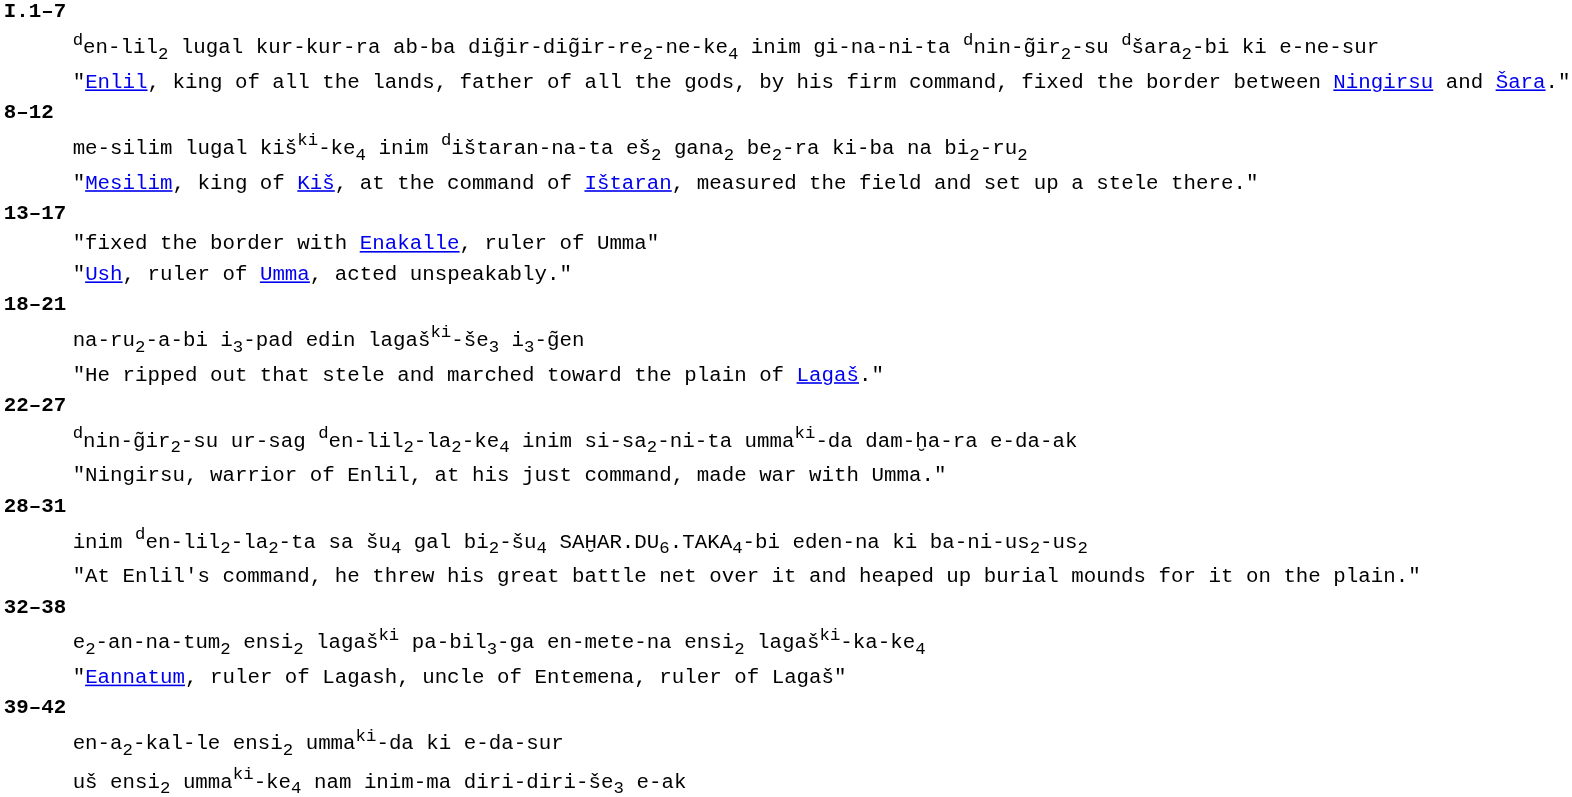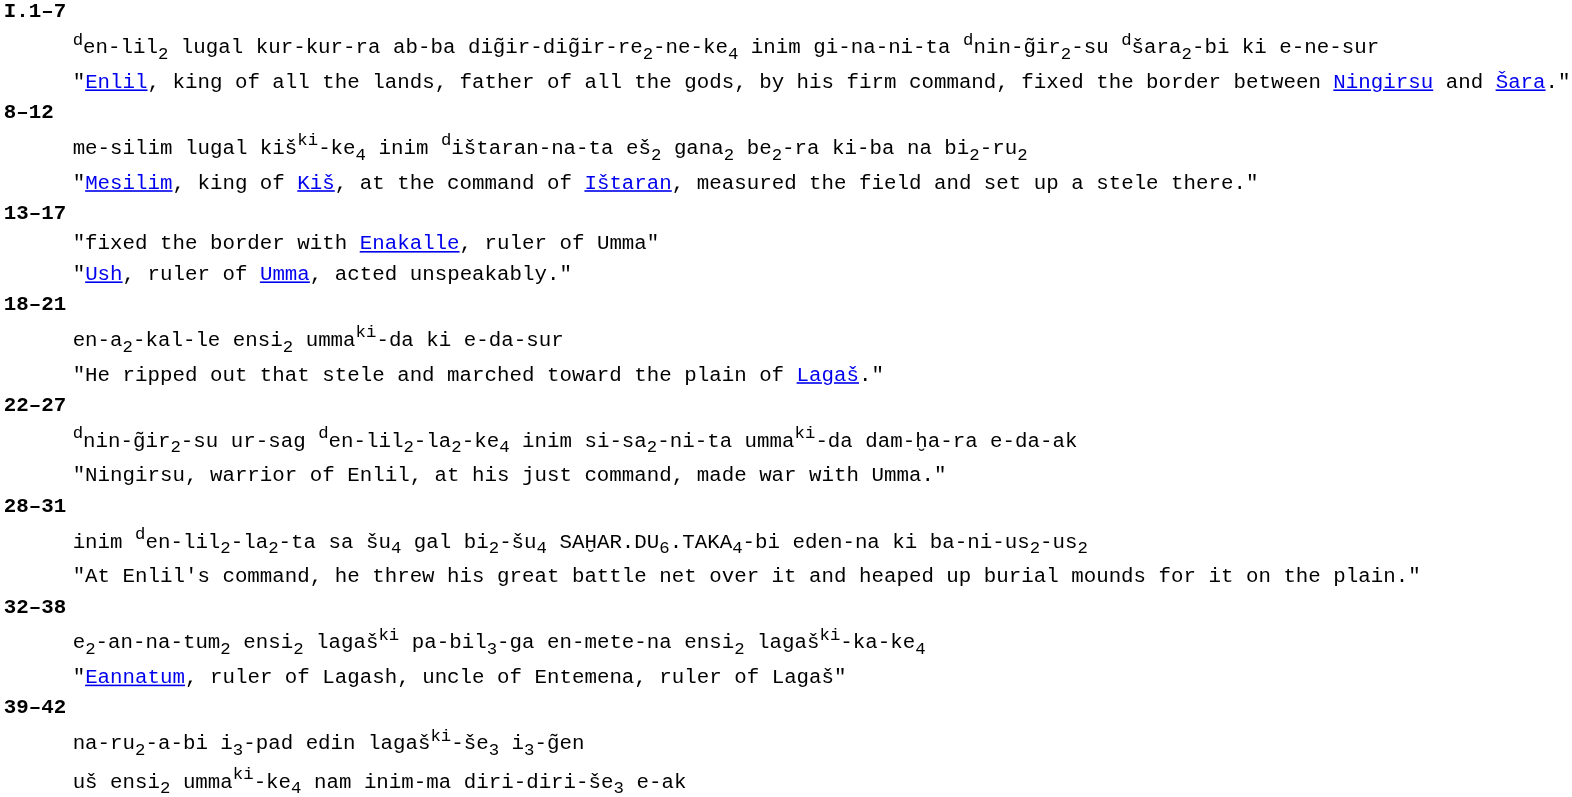(329, 339) na-ru2-a-bi i3-pad edin lagaški-še3 i3-g̃en -> (318, 339) en-a2-kal-le ensi2 ummaki-da ki e-da-sur
(318, 742) en-a2-kal-le ensi2 ummaki-da ki e-da-sur -> (329, 742) na-ru2-a-bi i3-pad edin lagaški-še3 i3-g̃en
